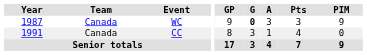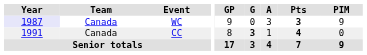(32, 22) no background -> (32, 22) lavender background
(252, 22) bold -> (252, 22) normal
(299, 22) normal -> (299, 22) bold
(252, 33) normal -> (252, 33) bold
(299, 33) normal -> (299, 33) bold
